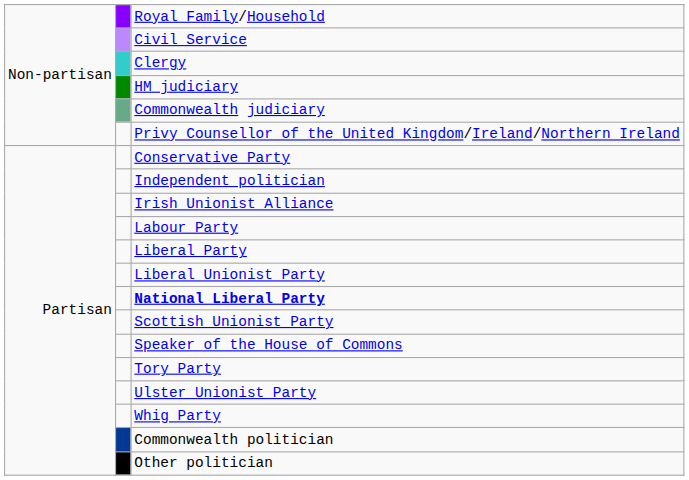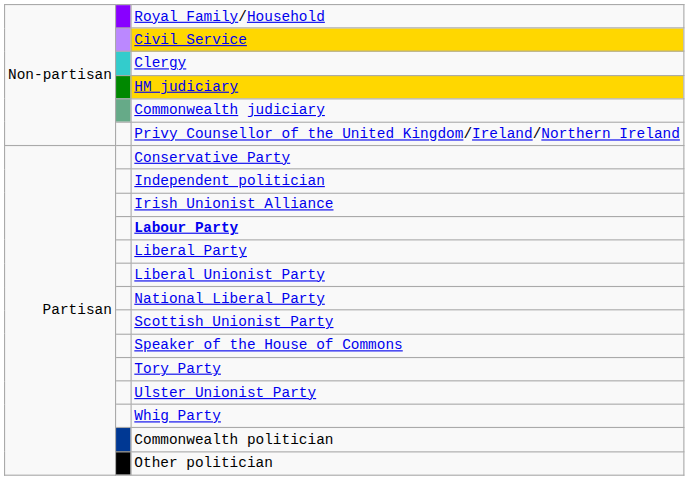(191, 40) no background -> (191, 40) gold background
(186, 87) no background -> (186, 87) gold background
(186, 228) normal -> (186, 228) bold
(230, 299) bold -> (230, 299) normal
